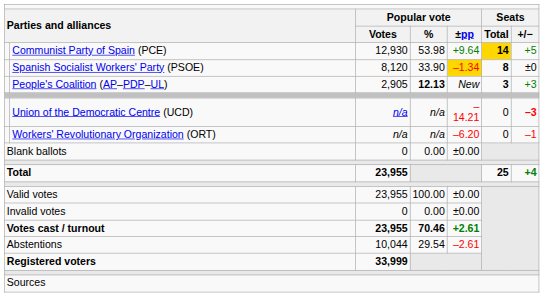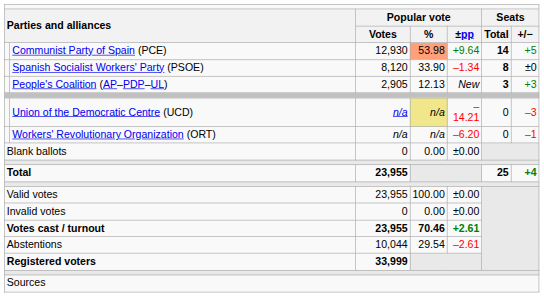(432, 51) no background -> (432, 51) lightsalmon background
(503, 51) gold background -> (503, 51) no background
(466, 67) gold background -> (466, 67) no background
(432, 84) bold -> (432, 84) normal
(437, 112) no background -> (437, 112) khaki background
(531, 112) bold -> (531, 112) normal
